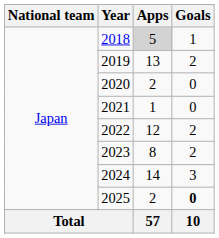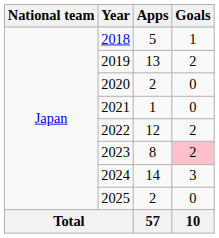(153, 38) lightgrey background -> (153, 38) no background
(193, 152) no background -> (193, 152) pink background
(193, 198) bold -> (193, 198) normal
